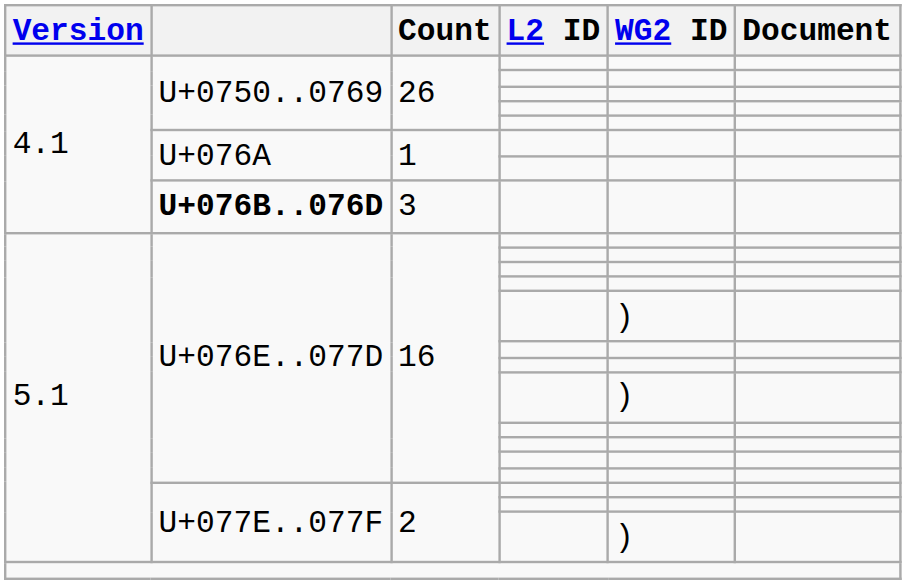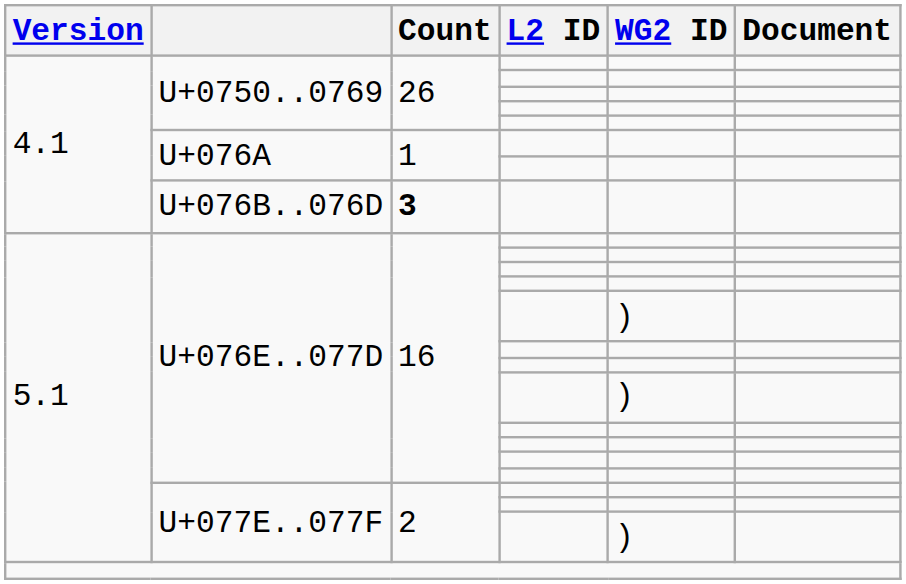(271, 207) bold -> (271, 207) normal
(407, 207) normal -> (407, 207) bold
